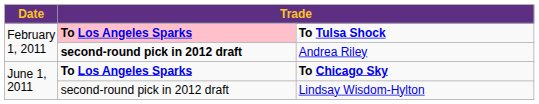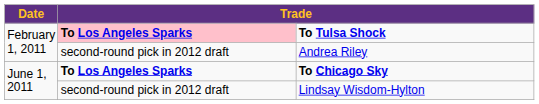(151, 52) bold -> (145, 52) normal
